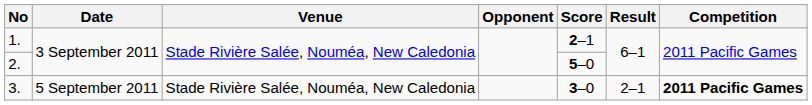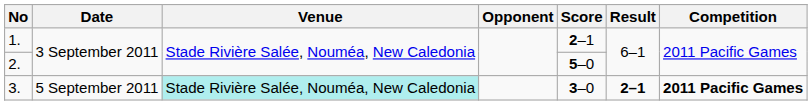(320, 87) no background -> (320, 87) paleturquoise background
(633, 87) normal -> (633, 87) bold
